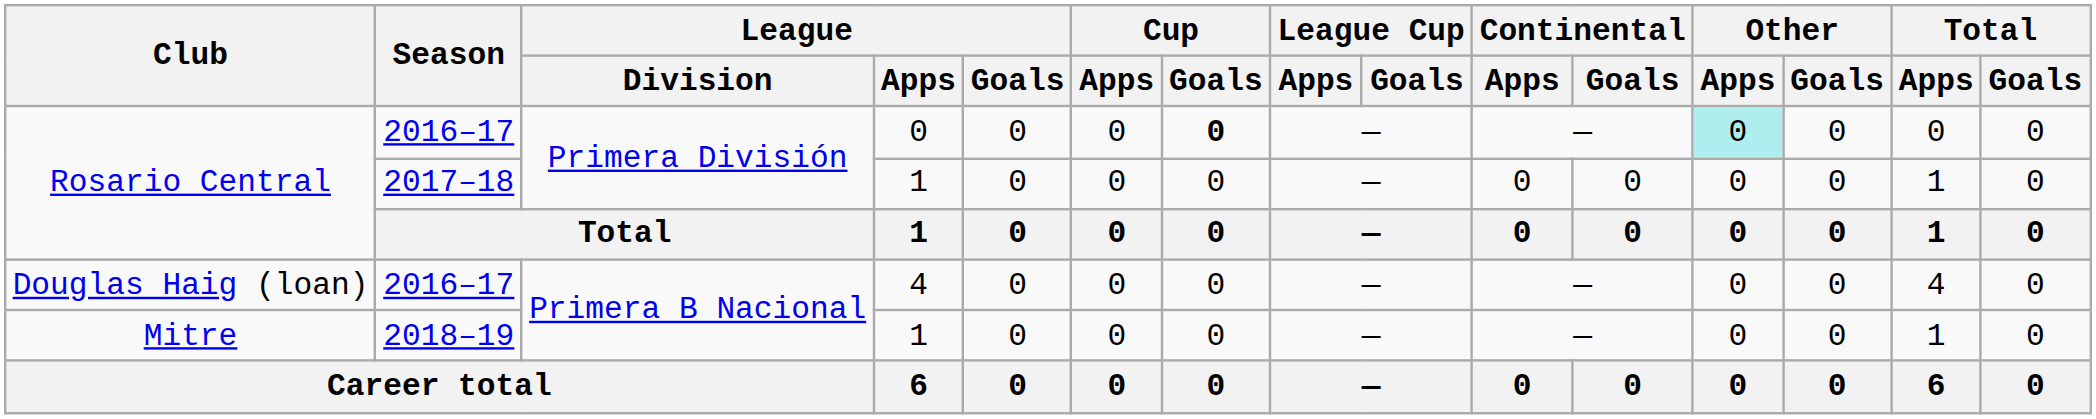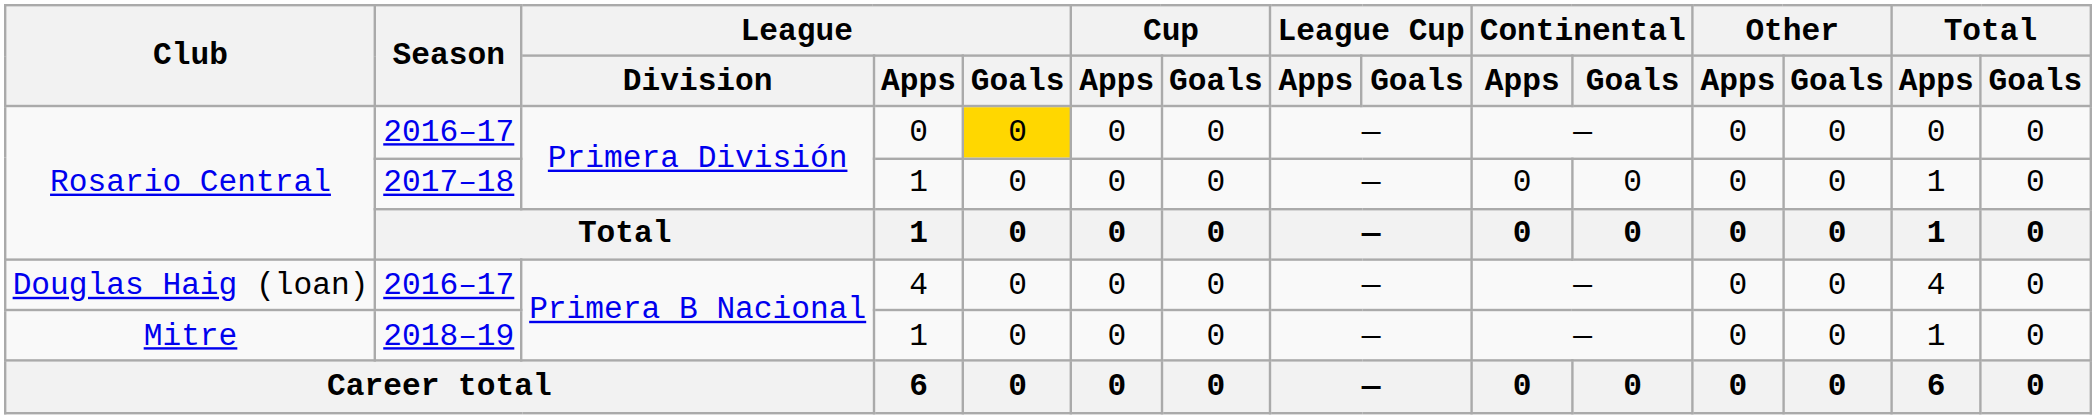(1018, 132) no background -> (1018, 132) gold background
(1216, 132) bold -> (1216, 132) normal
(1738, 132) paleturquoise background -> (1738, 132) no background
